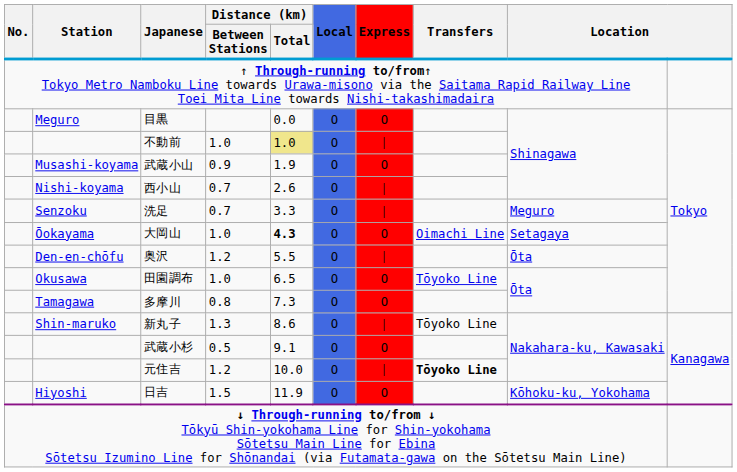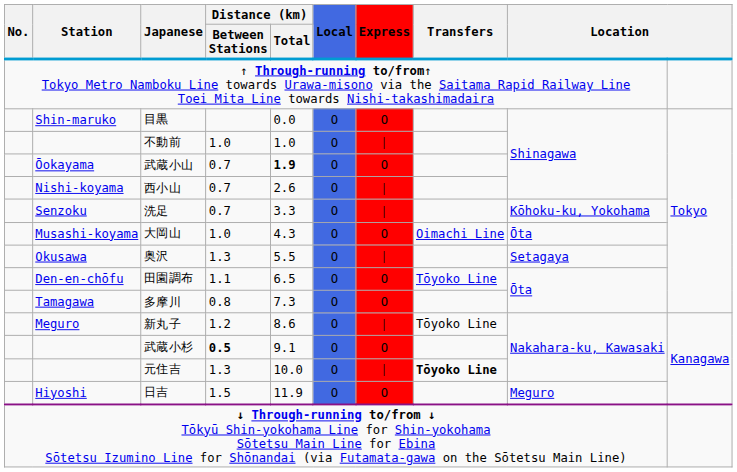(57, 120) Meguro -> (76, 120) Shin-maruko
(284, 143) khaki background -> (284, 143) no background
(87, 165) Musashi-koyama -> (65, 165) Ōokayama
(220, 165) 0.9 -> (220, 165) 0.7
(284, 165) normal -> (284, 165) bold
(532, 211) Meguro -> (580, 211) Kōhoku-ku, Yokohama
(65, 233) Ōokayama -> (87, 233) Musashi-koyama
(284, 233) bold -> (284, 233) normal
(540, 233) Setagaya -> (521, 233) Ōta
(79, 256) Den-en-chōfu -> (61, 256) Okusawa
(220, 256) 1.2 -> (220, 256) 1.3
(521, 256) Ōta -> (540, 256) Setagaya
(61, 279) Okusawa -> (79, 279) Den-en-chōfu
(220, 279) 1.0 -> (220, 279) 1.1
(76, 324) Shin-maruko -> (57, 324) Meguro
(220, 324) 1.3 -> (220, 324) 1.2
(220, 347) normal -> (220, 347) bold
(220, 370) 1.2 -> (220, 370) 1.3
(580, 393) Kōhoku-ku, Yokohama -> (532, 393) Meguro
